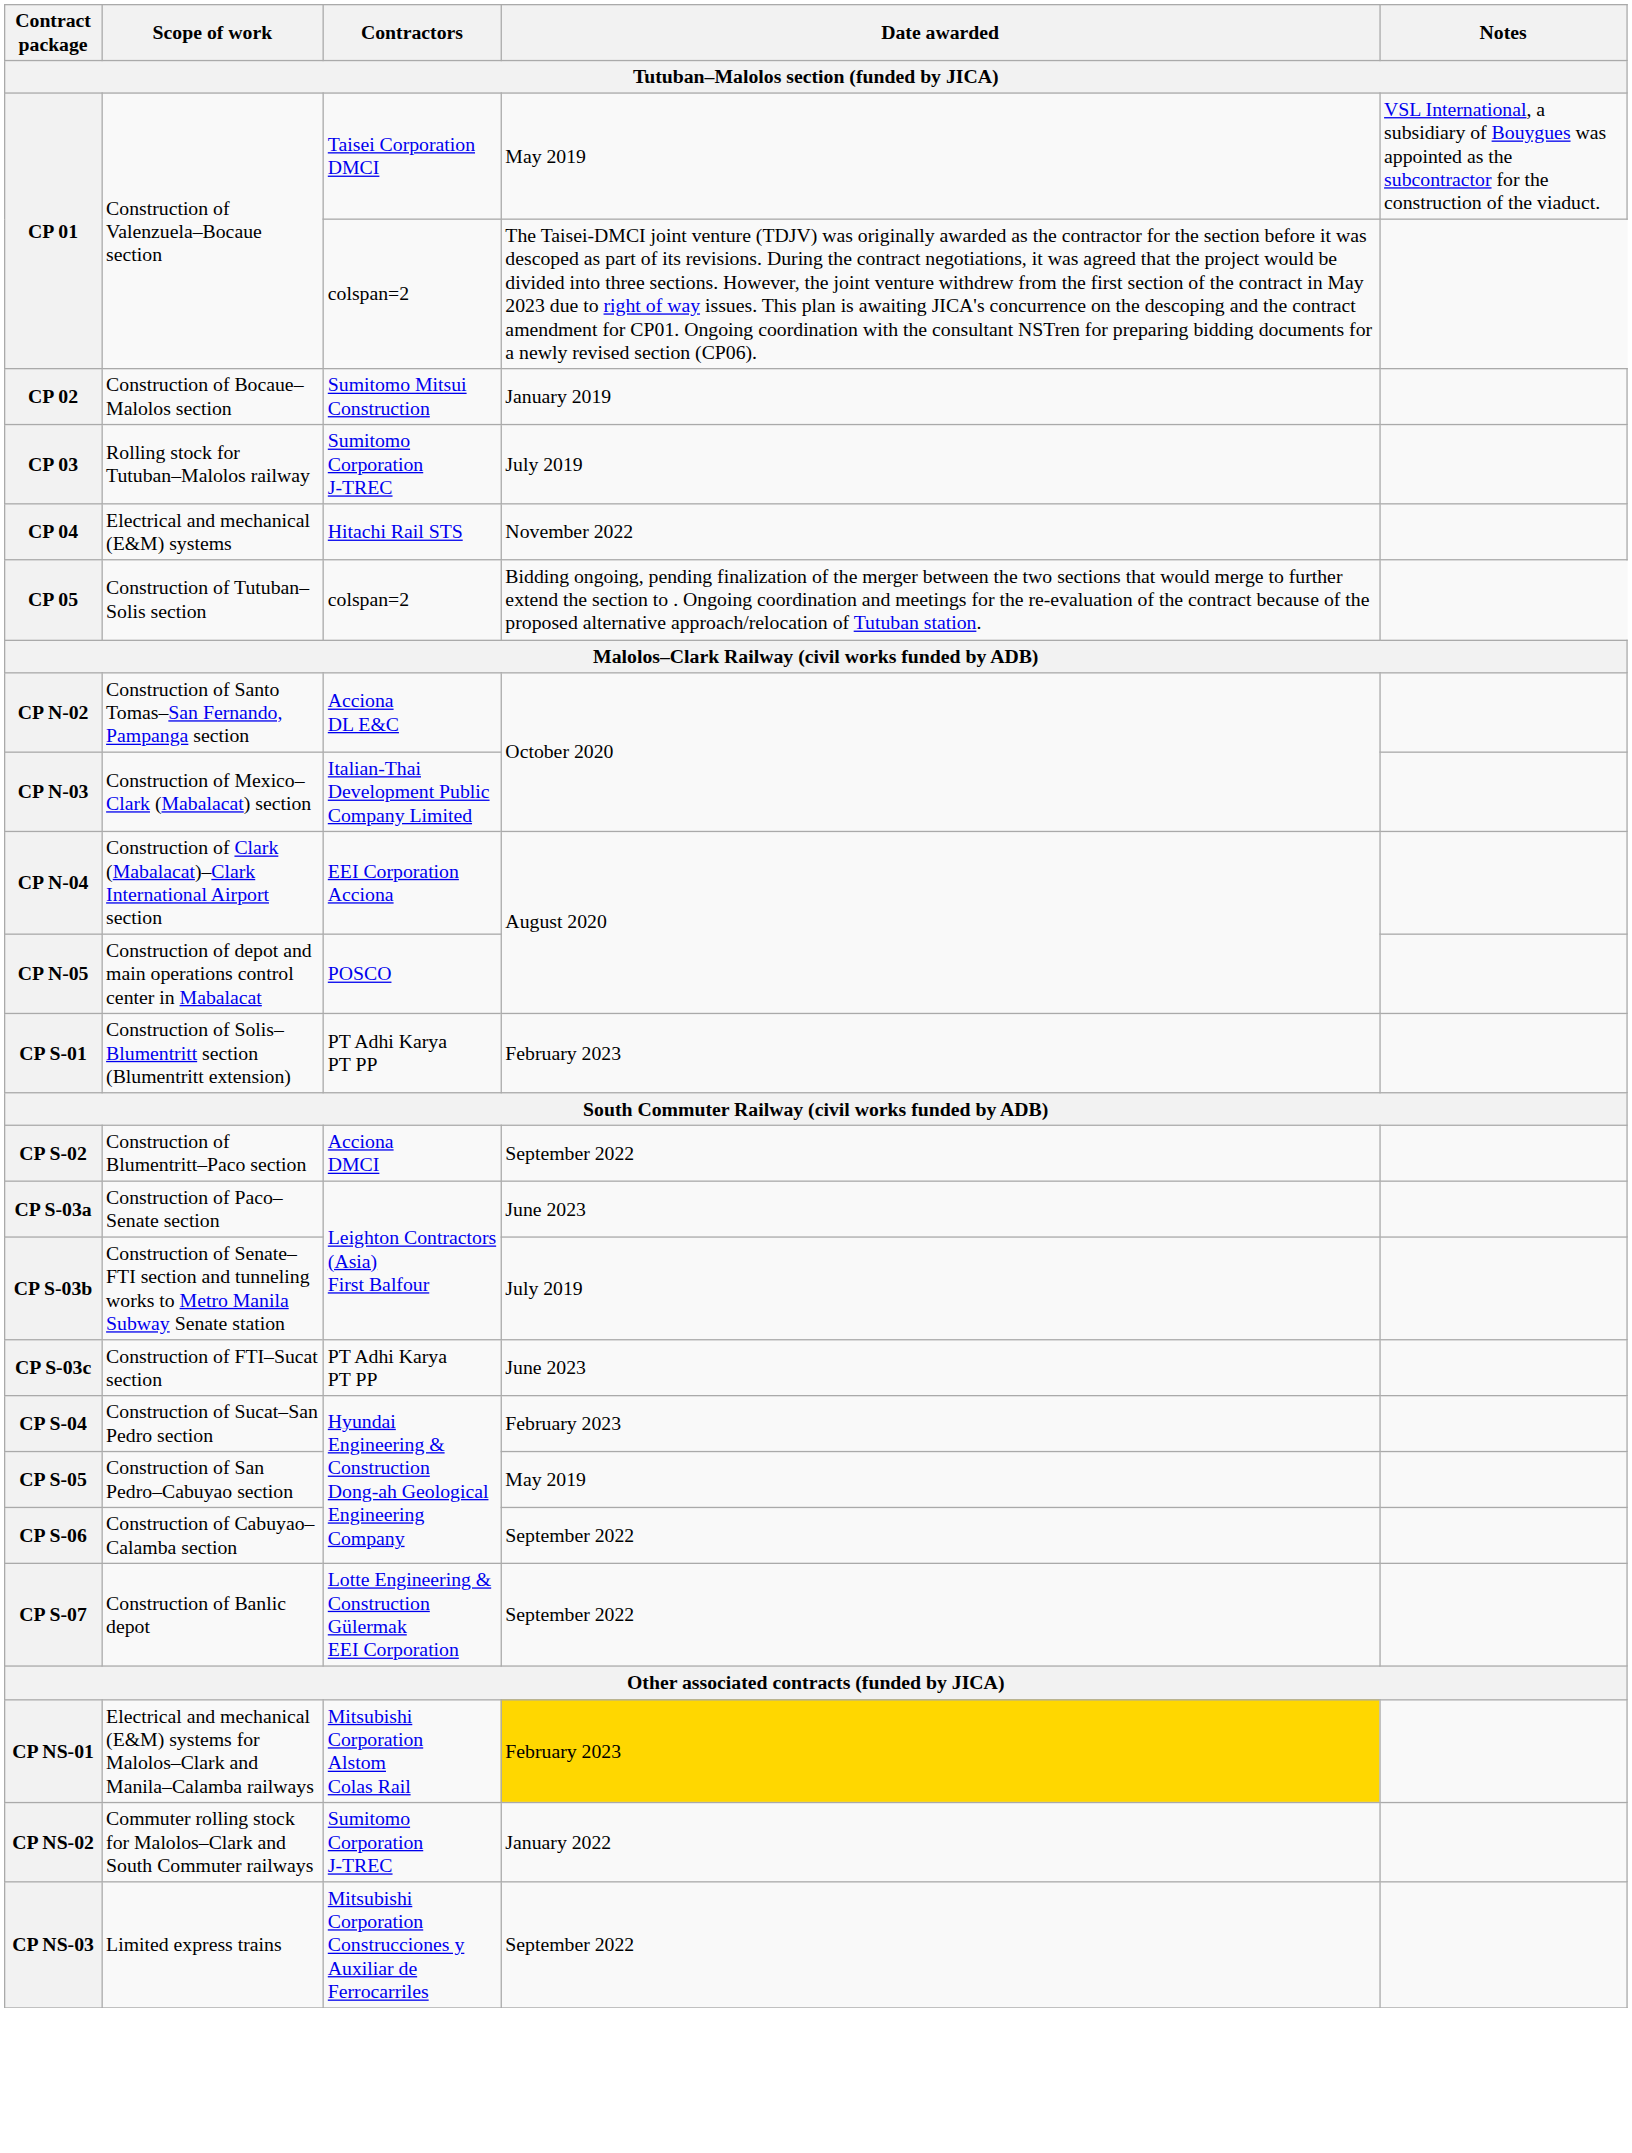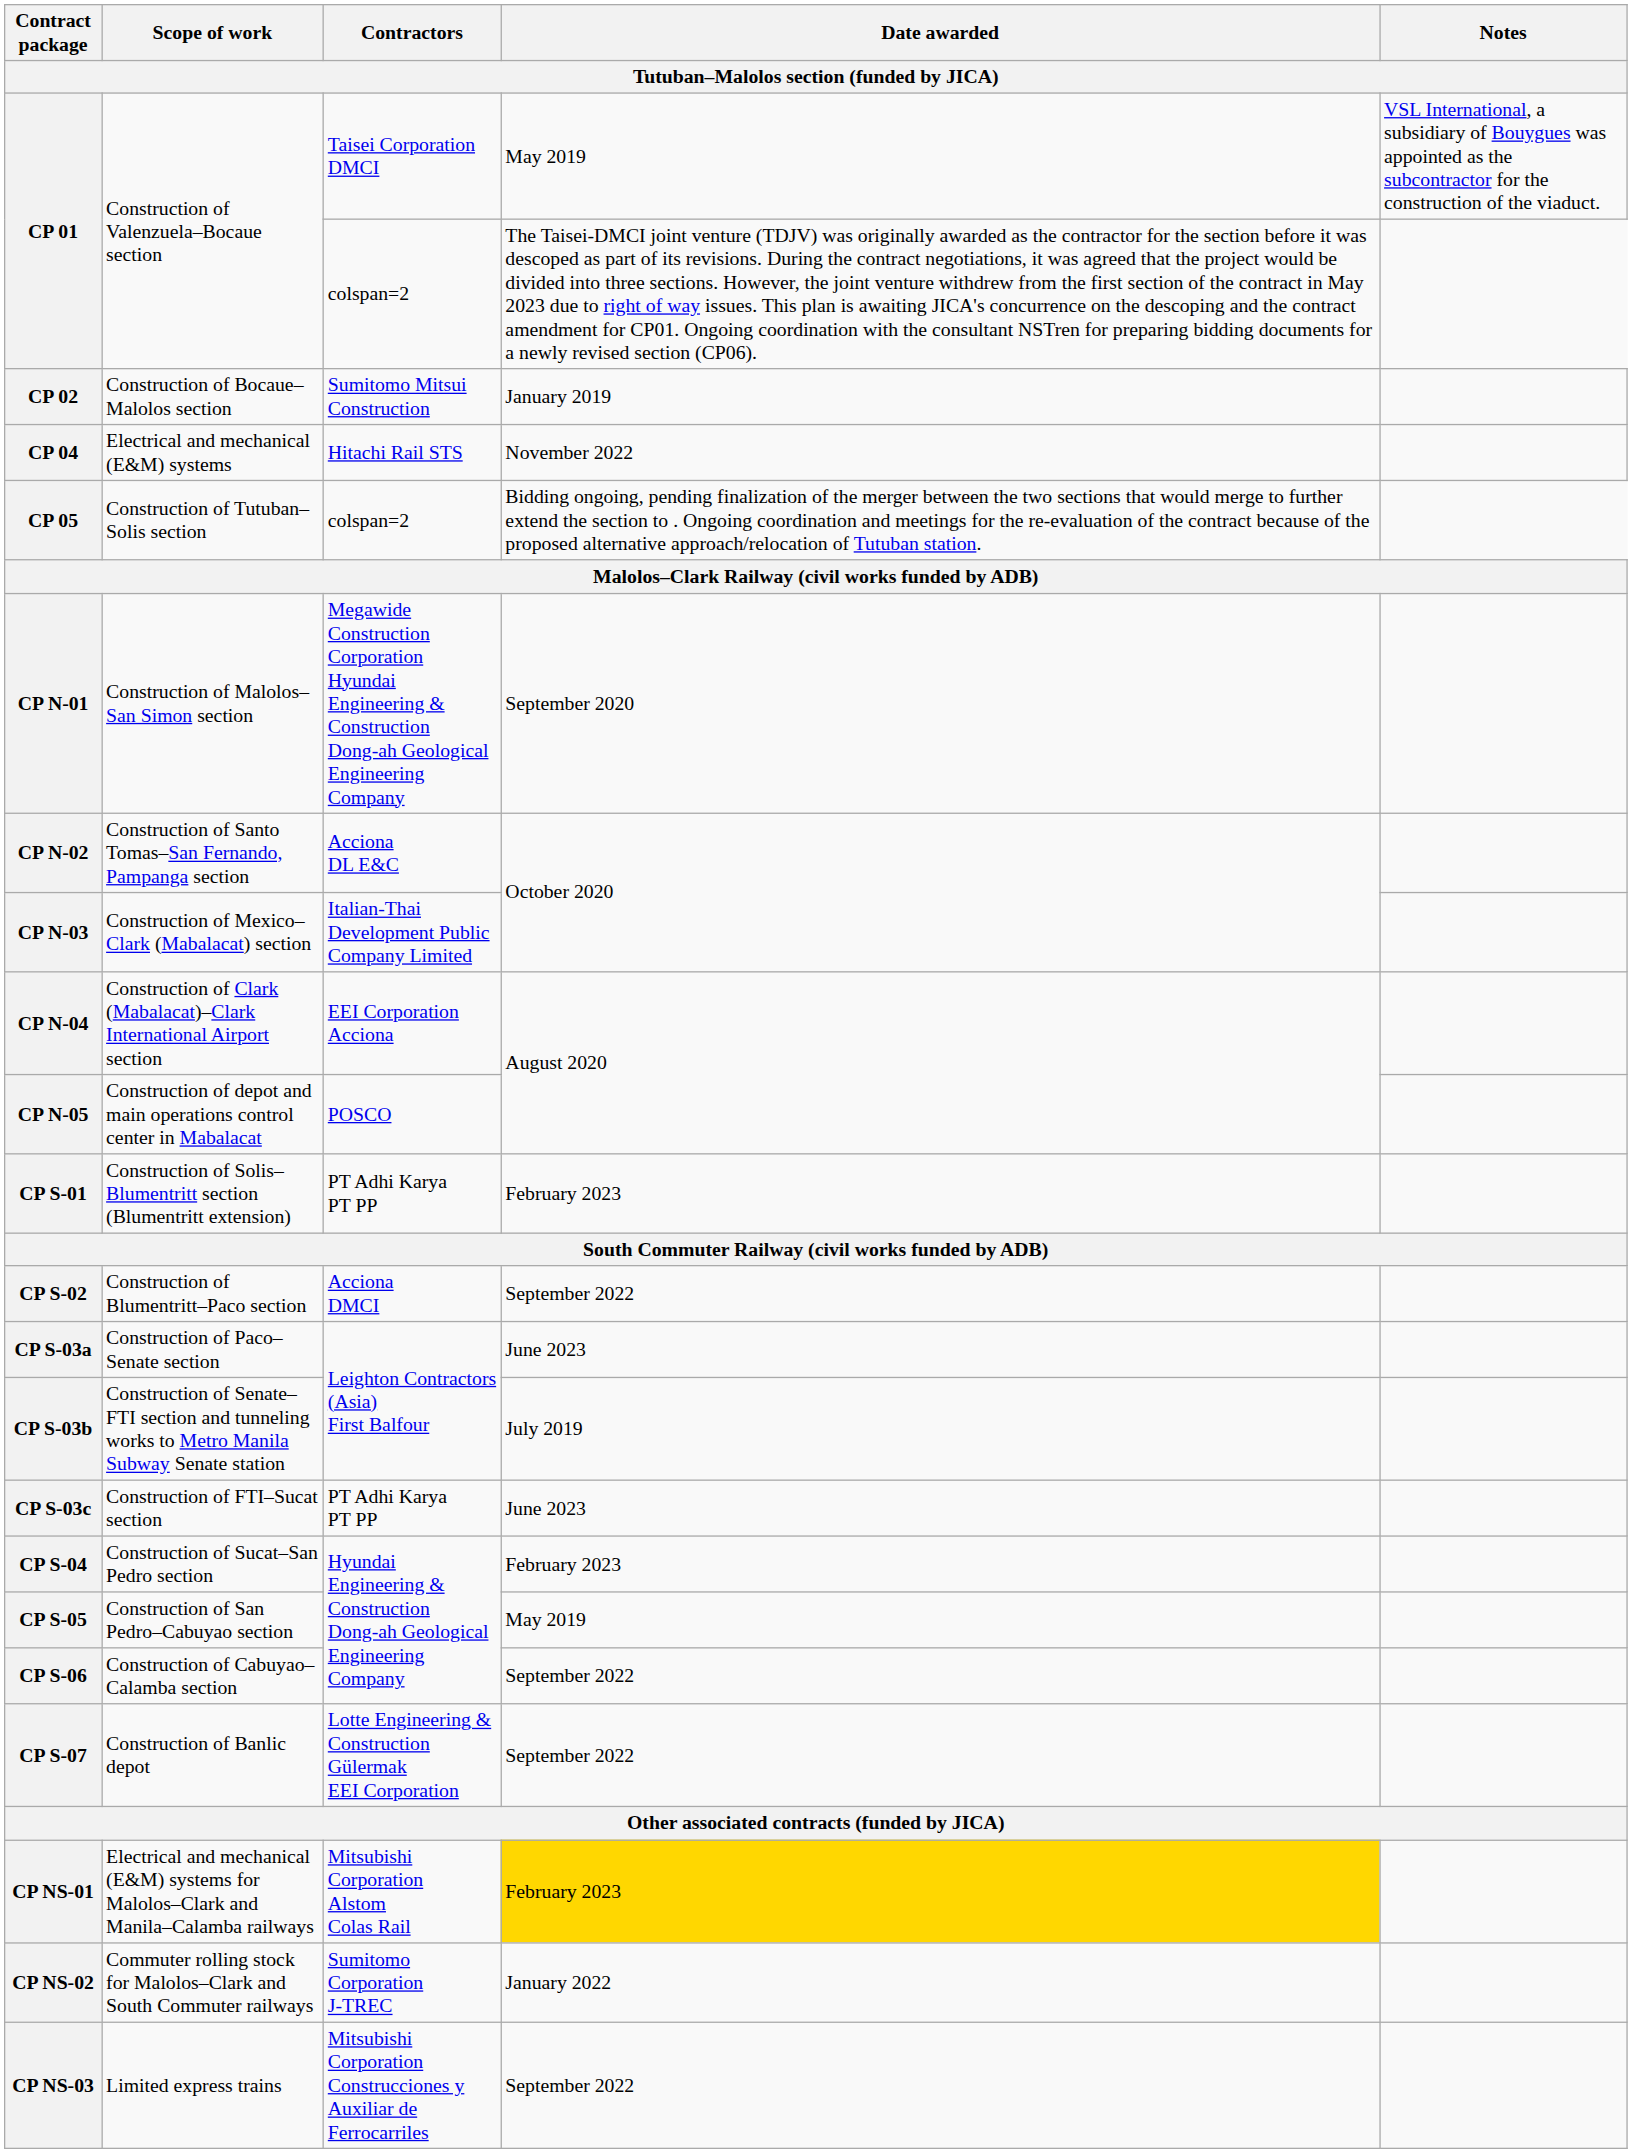- row: (53, 464)
+ row: (53, 702)
